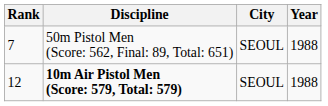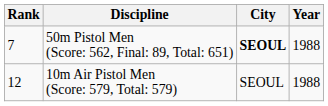(262, 44) normal -> (263, 44) bold
(114, 82) bold -> (112, 82) normal
